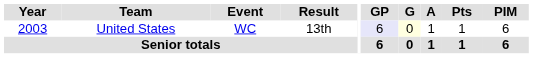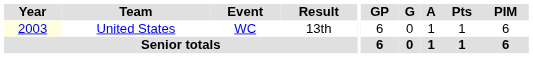(33, 28) no background -> (33, 28) lightyellow background
(380, 28) lavender background -> (380, 28) no background
(410, 28) lightyellow background -> (410, 28) no background
